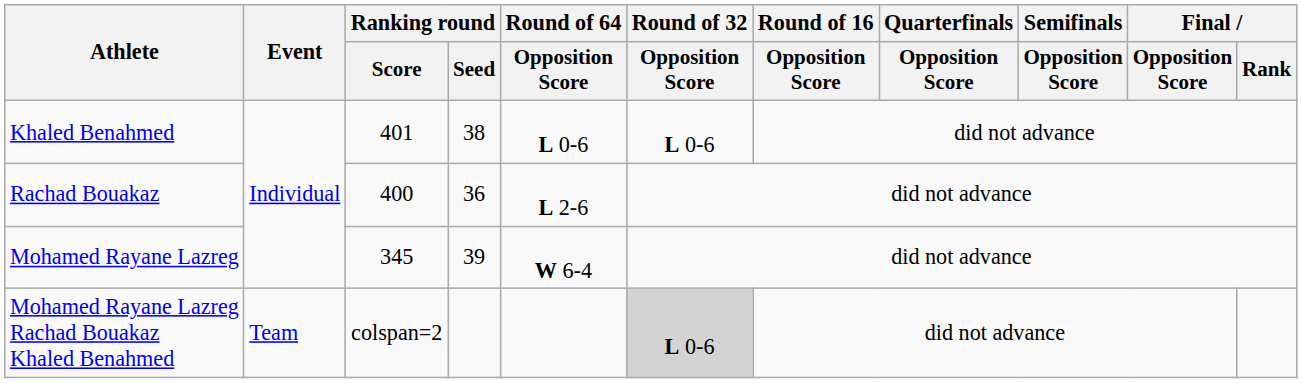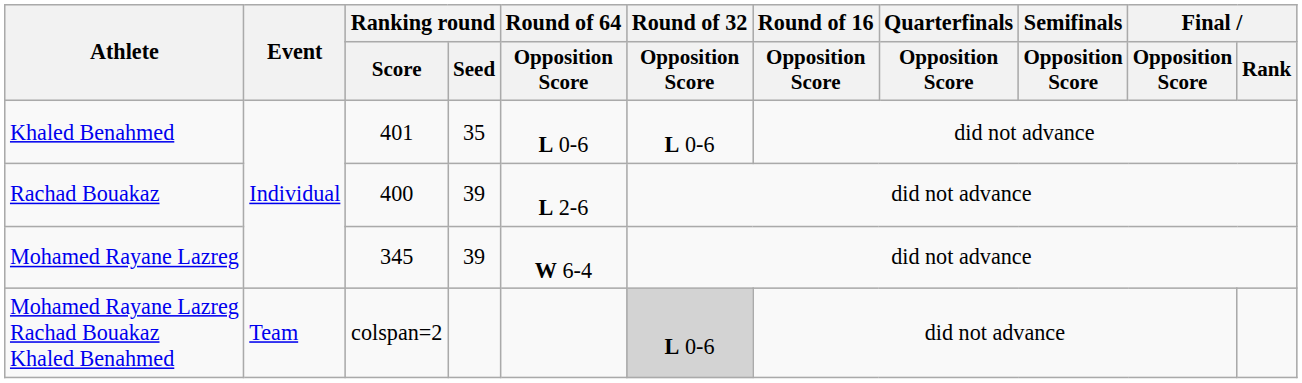(474, 132) 38 -> (474, 132) 35
(474, 194) 36 -> (474, 194) 39
